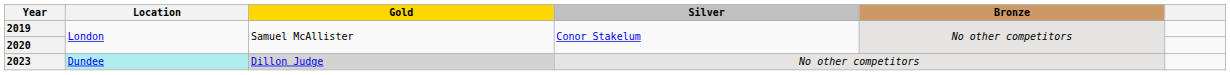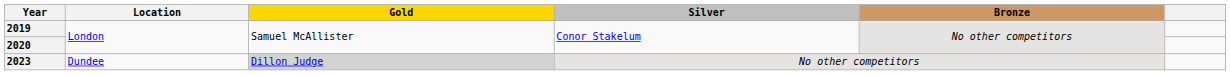(86, 61) paleturquoise background -> (86, 61) no background
